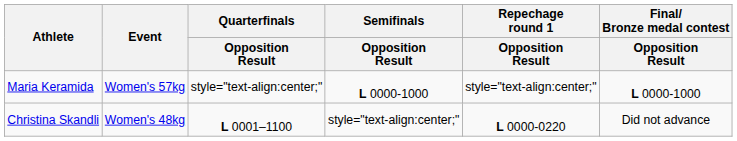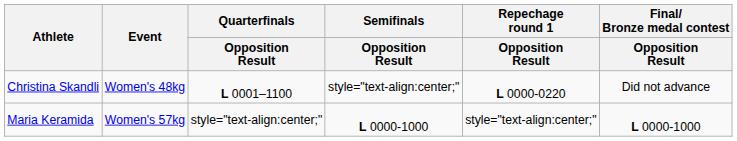rows swapped: (50, 87) <-> (53, 120)
